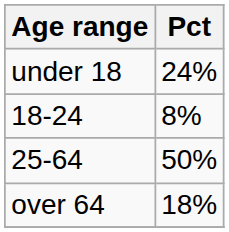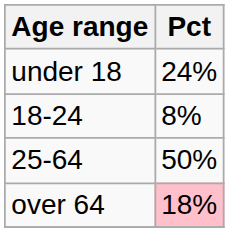(189, 204) no background -> (189, 204) pink background
